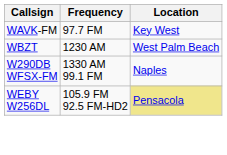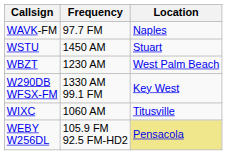(156, 30) Key West -> (150, 30) Naples
+ row: (23, 47)
(150, 71) Naples -> (156, 88) Key West
+ row: (21, 111)
